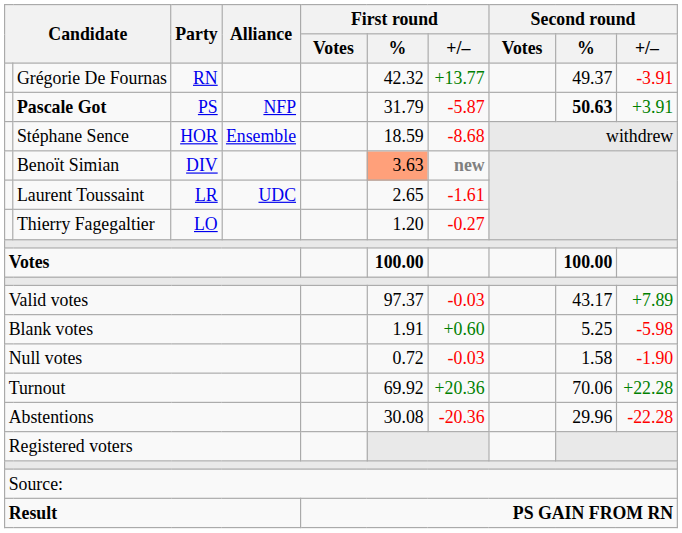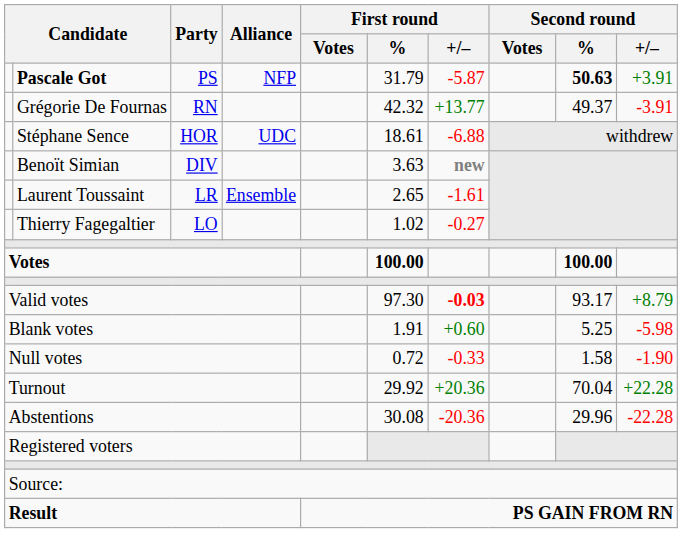rows swapped: (92, 77) <-> (62, 107)
(261, 136) Ensemble -> (277, 136) UDC
(404, 136) 18.59 -> (404, 136) 18.61
(466, 136) -8.68 -> (466, 136) -6.88
(408, 165) lightsalmon background -> (408, 165) no background
(277, 195) UDC -> (261, 195) Ensemble
(408, 224) 1.20 -> (408, 224) 1.02
(404, 299) 97.37 -> (404, 299) 97.30
(466, 299) normal -> (466, 299) bold
(592, 299) 43.17 -> (592, 299) 93.17
(653, 299) +7.89 -> (653, 299) +8.79
(466, 358) -0.03 -> (466, 358) -0.33
(404, 387) 69.92 -> (404, 387) 29.92
(592, 387) 70.06 -> (592, 387) 70.04
